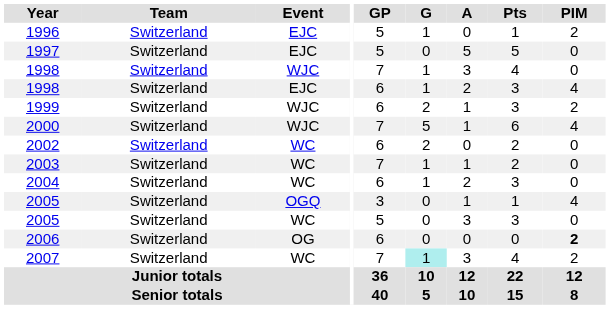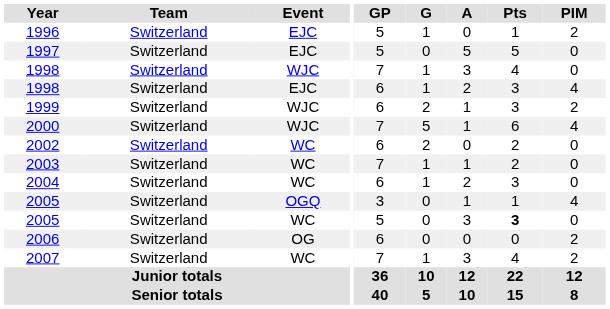(515, 220) normal -> (515, 220) bold
(574, 239) bold -> (574, 239) normal
(426, 257) paleturquoise background -> (426, 257) no background
